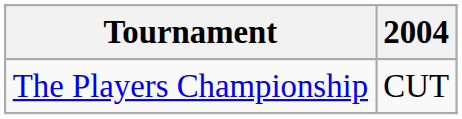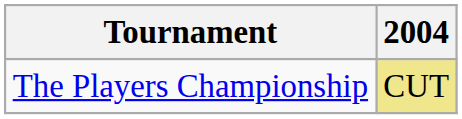(416, 85) no background -> (416, 85) khaki background
